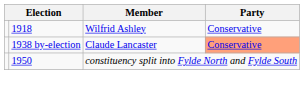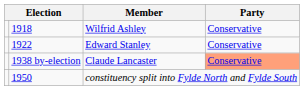+ row: (118, 45)
